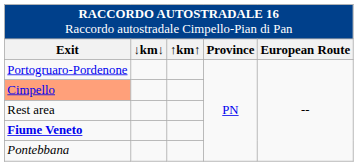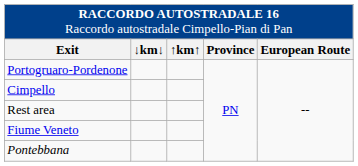(31, 89) lightsalmon background -> (31, 89) no background
(45, 130) bold -> (43, 130) normal
